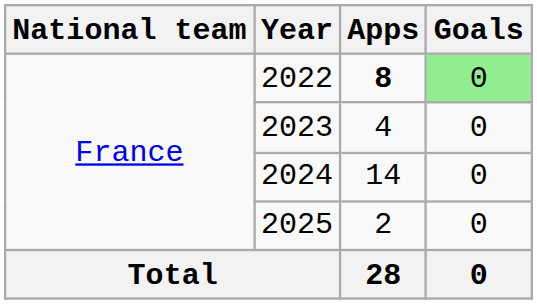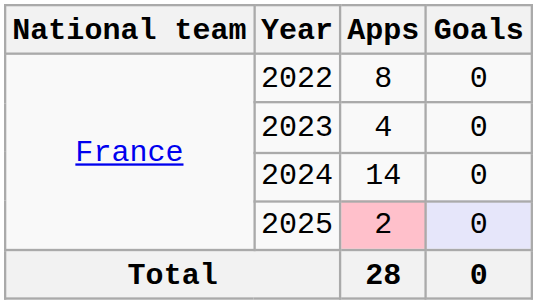(383, 79) bold -> (383, 79) normal
(479, 79) lightgreen background -> (479, 79) no background
(383, 225) no background -> (383, 225) pink background
(479, 225) no background -> (479, 225) lavender background
